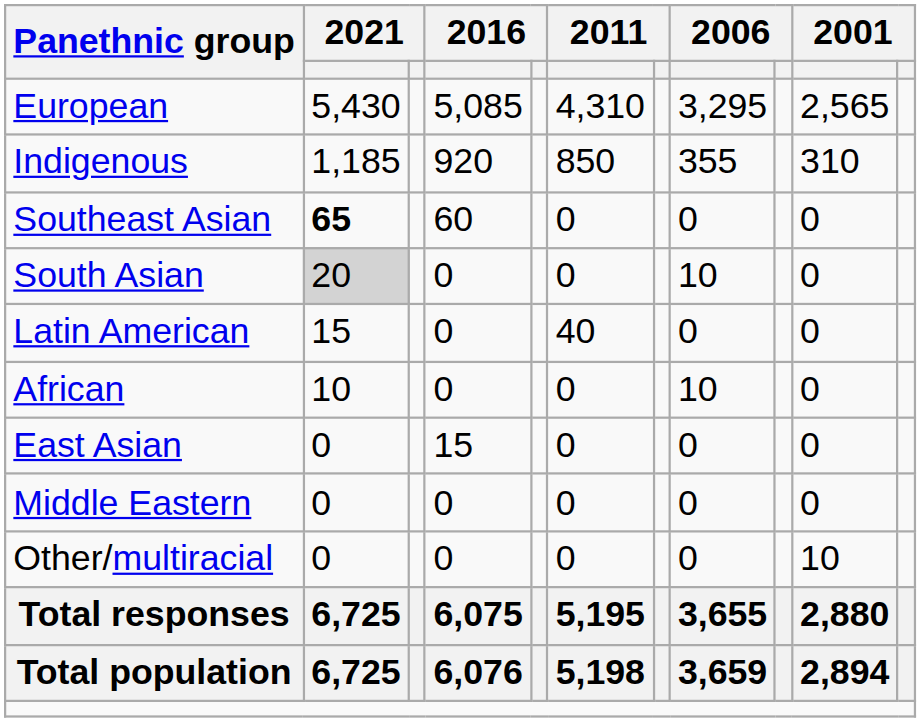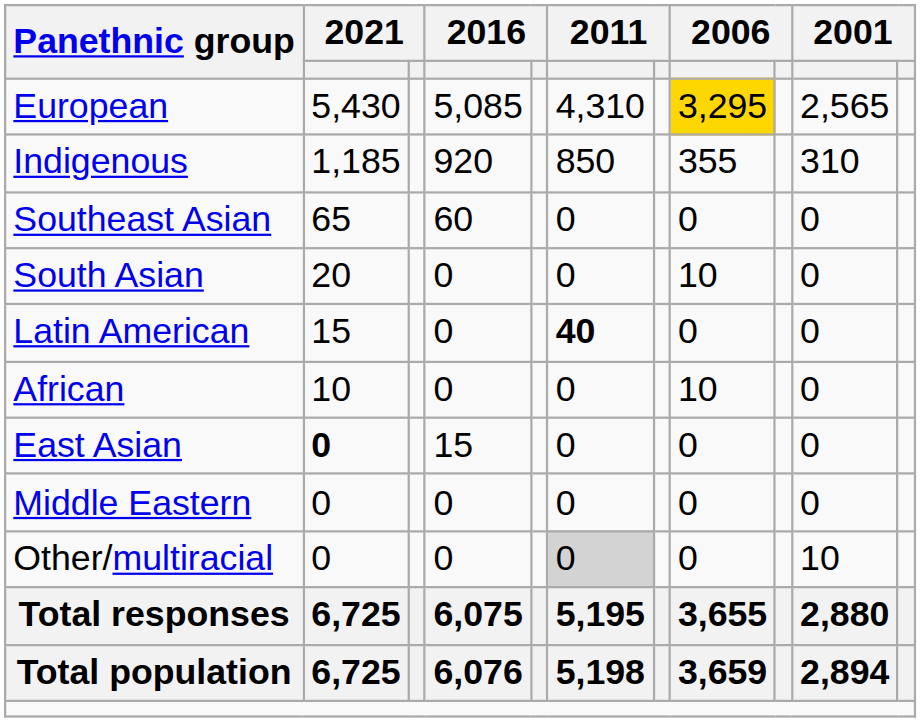(723, 105) no background -> (723, 105) gold background
(331, 218) bold -> (331, 218) normal
(331, 275) lightgrey background -> (331, 275) no background
(576, 332) normal -> (576, 332) bold
(321, 445) normal -> (321, 445) bold
(566, 558) no background -> (566, 558) lightgrey background
